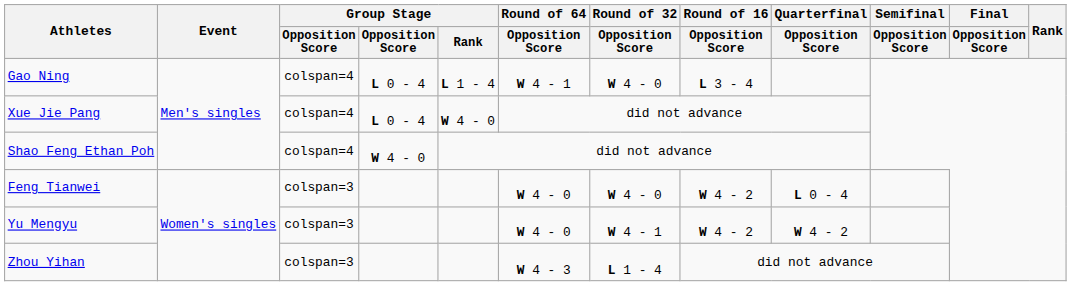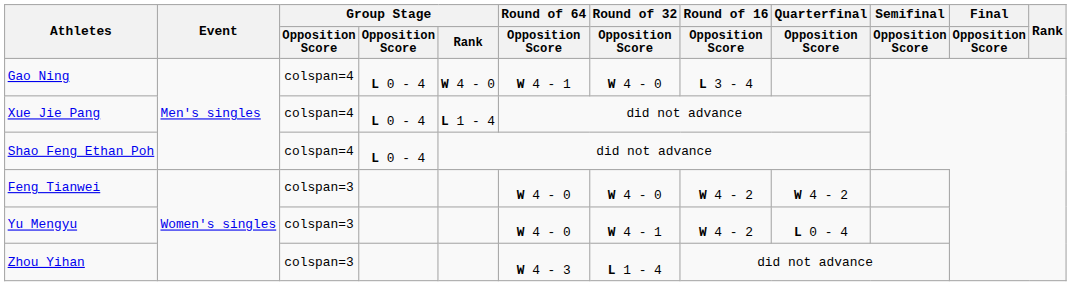(468, 84) L 1 - 4 -> (468, 84) W 4 - 0
(468, 121) W 4 - 0 -> (468, 121) L 1 - 4
(398, 158) W 4 - 0 -> (398, 158) L 0 - 4
(821, 196) L 0 - 4 -> (821, 196) W 4 - 2
(821, 233) W 4 - 2 -> (821, 233) L 0 - 4
